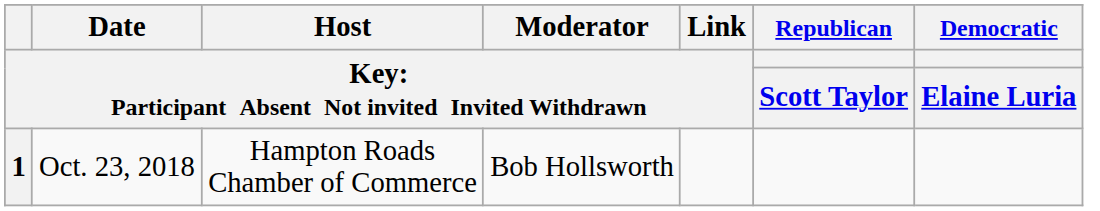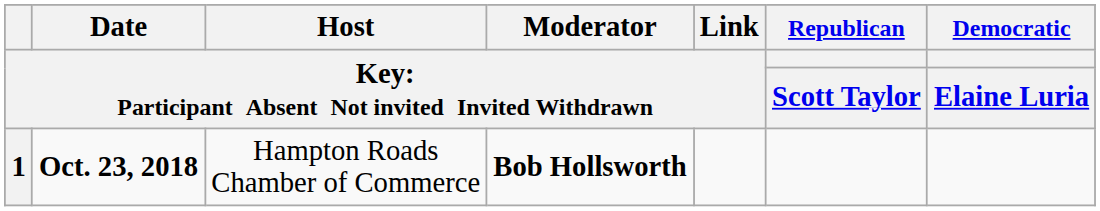(117, 166) normal -> (119, 166) bold
(582, 166) normal -> (590, 166) bold
